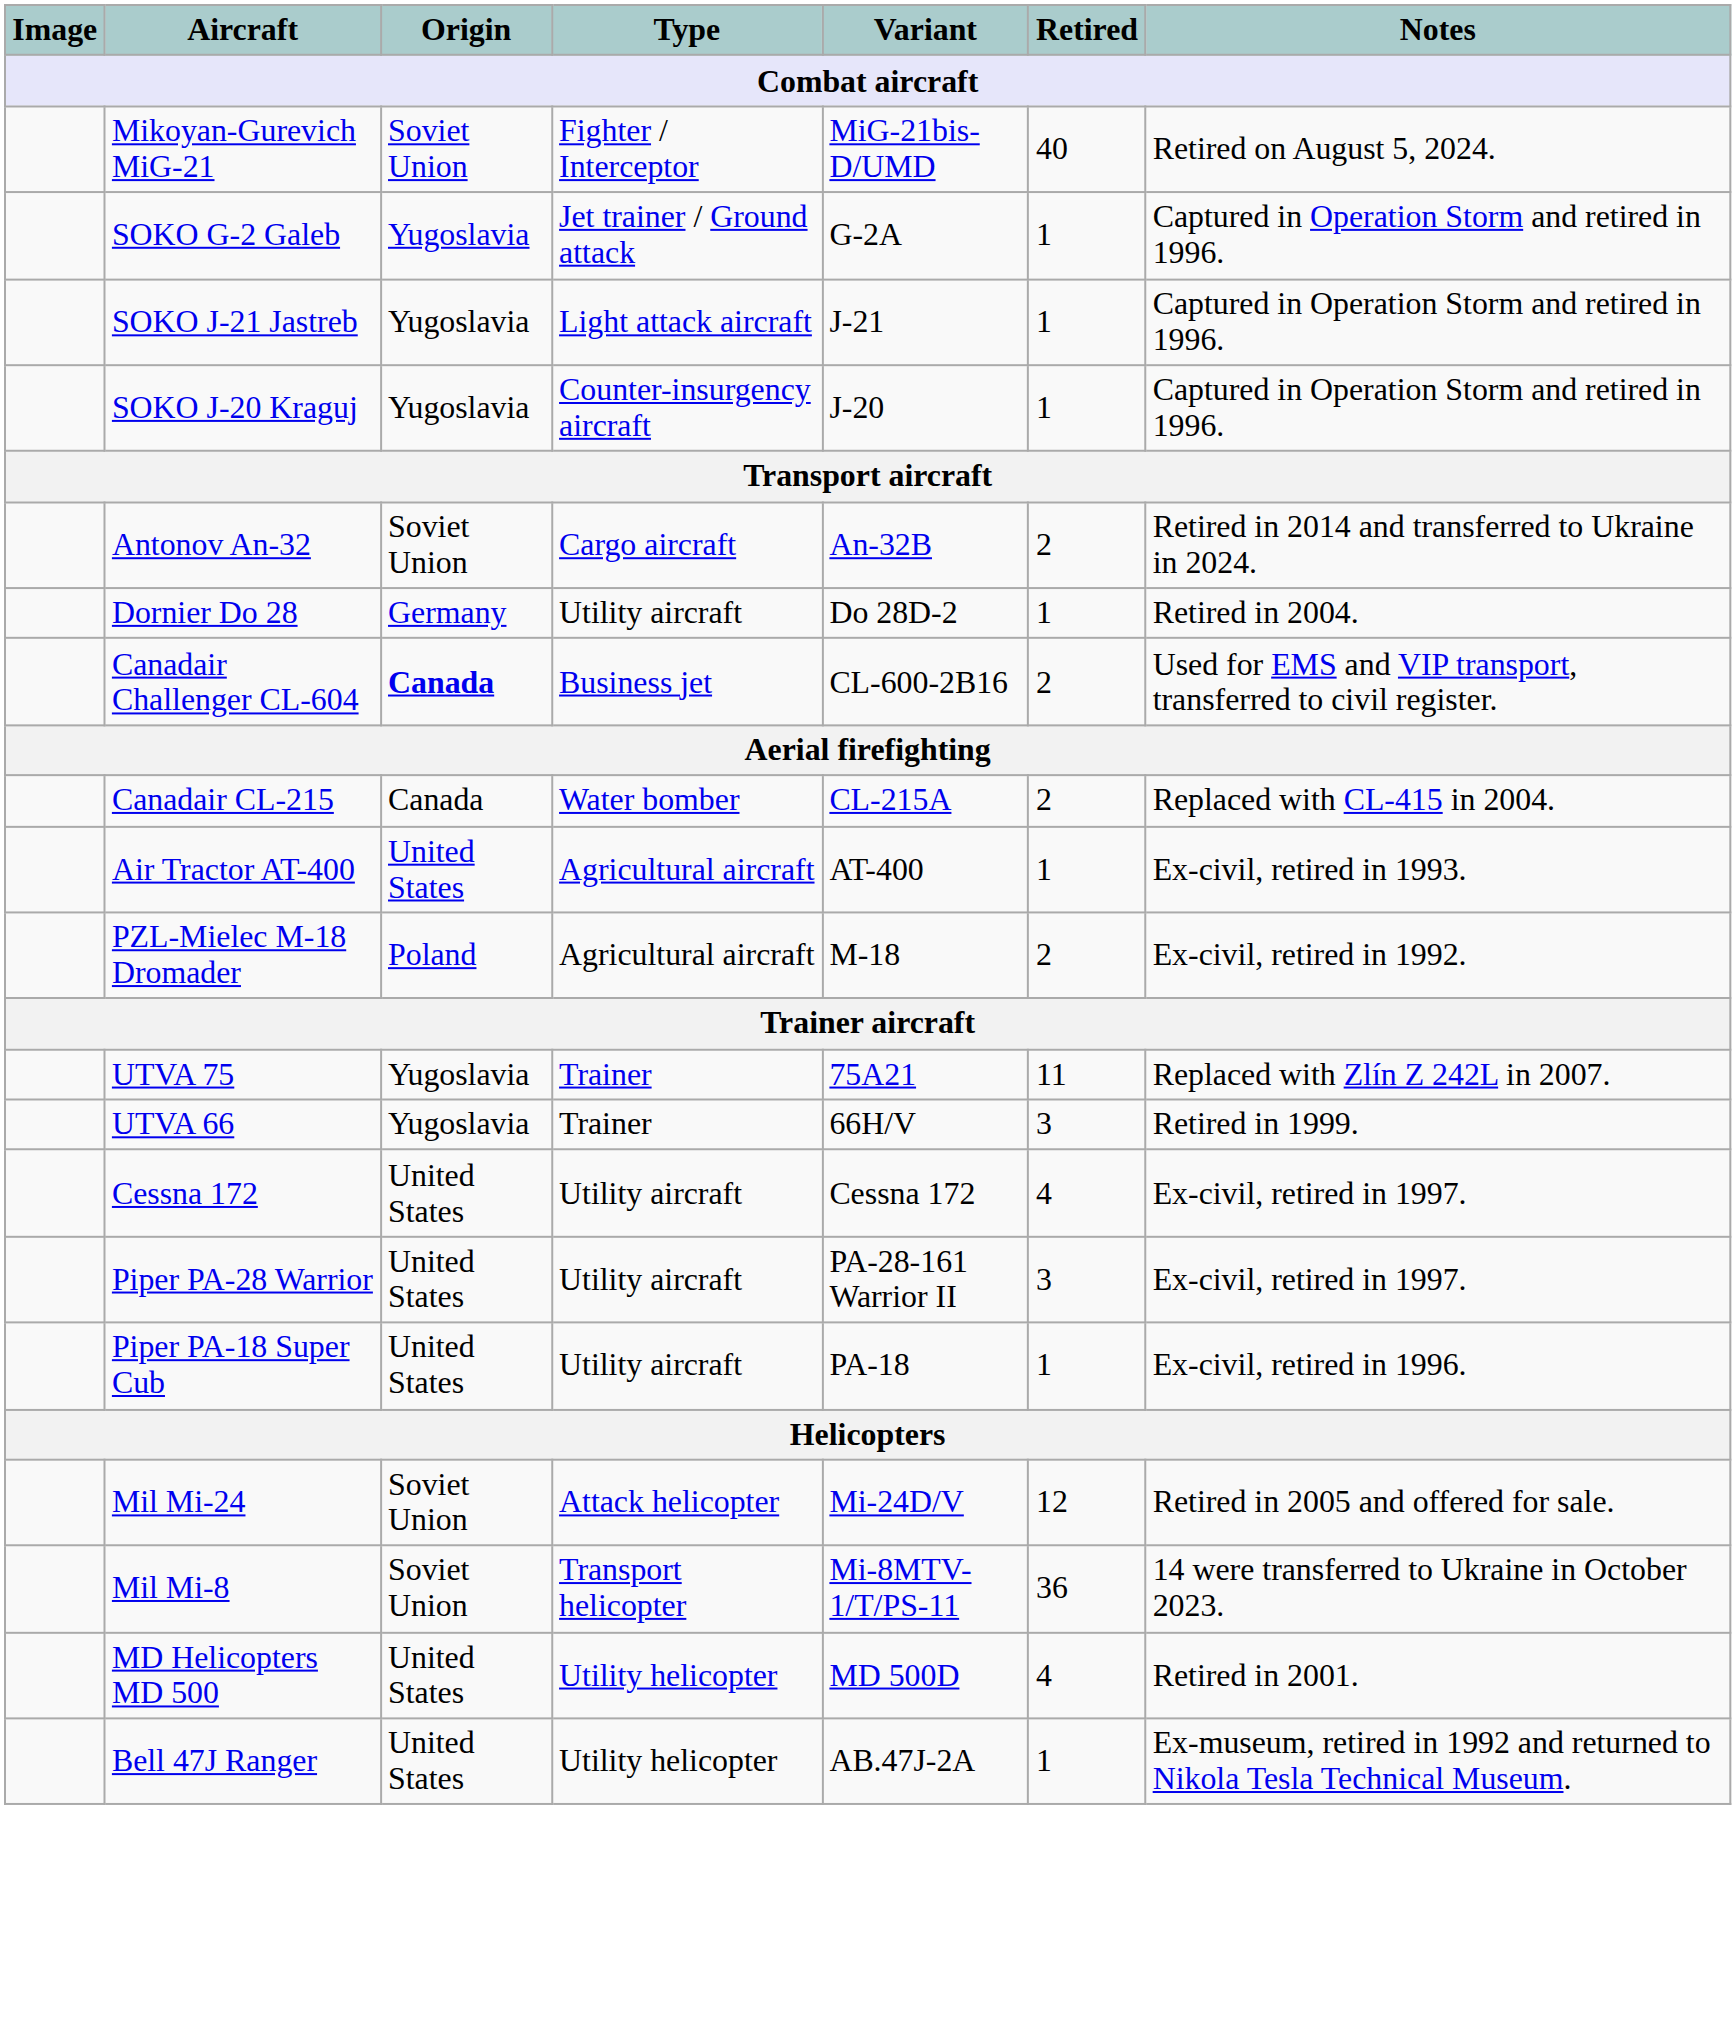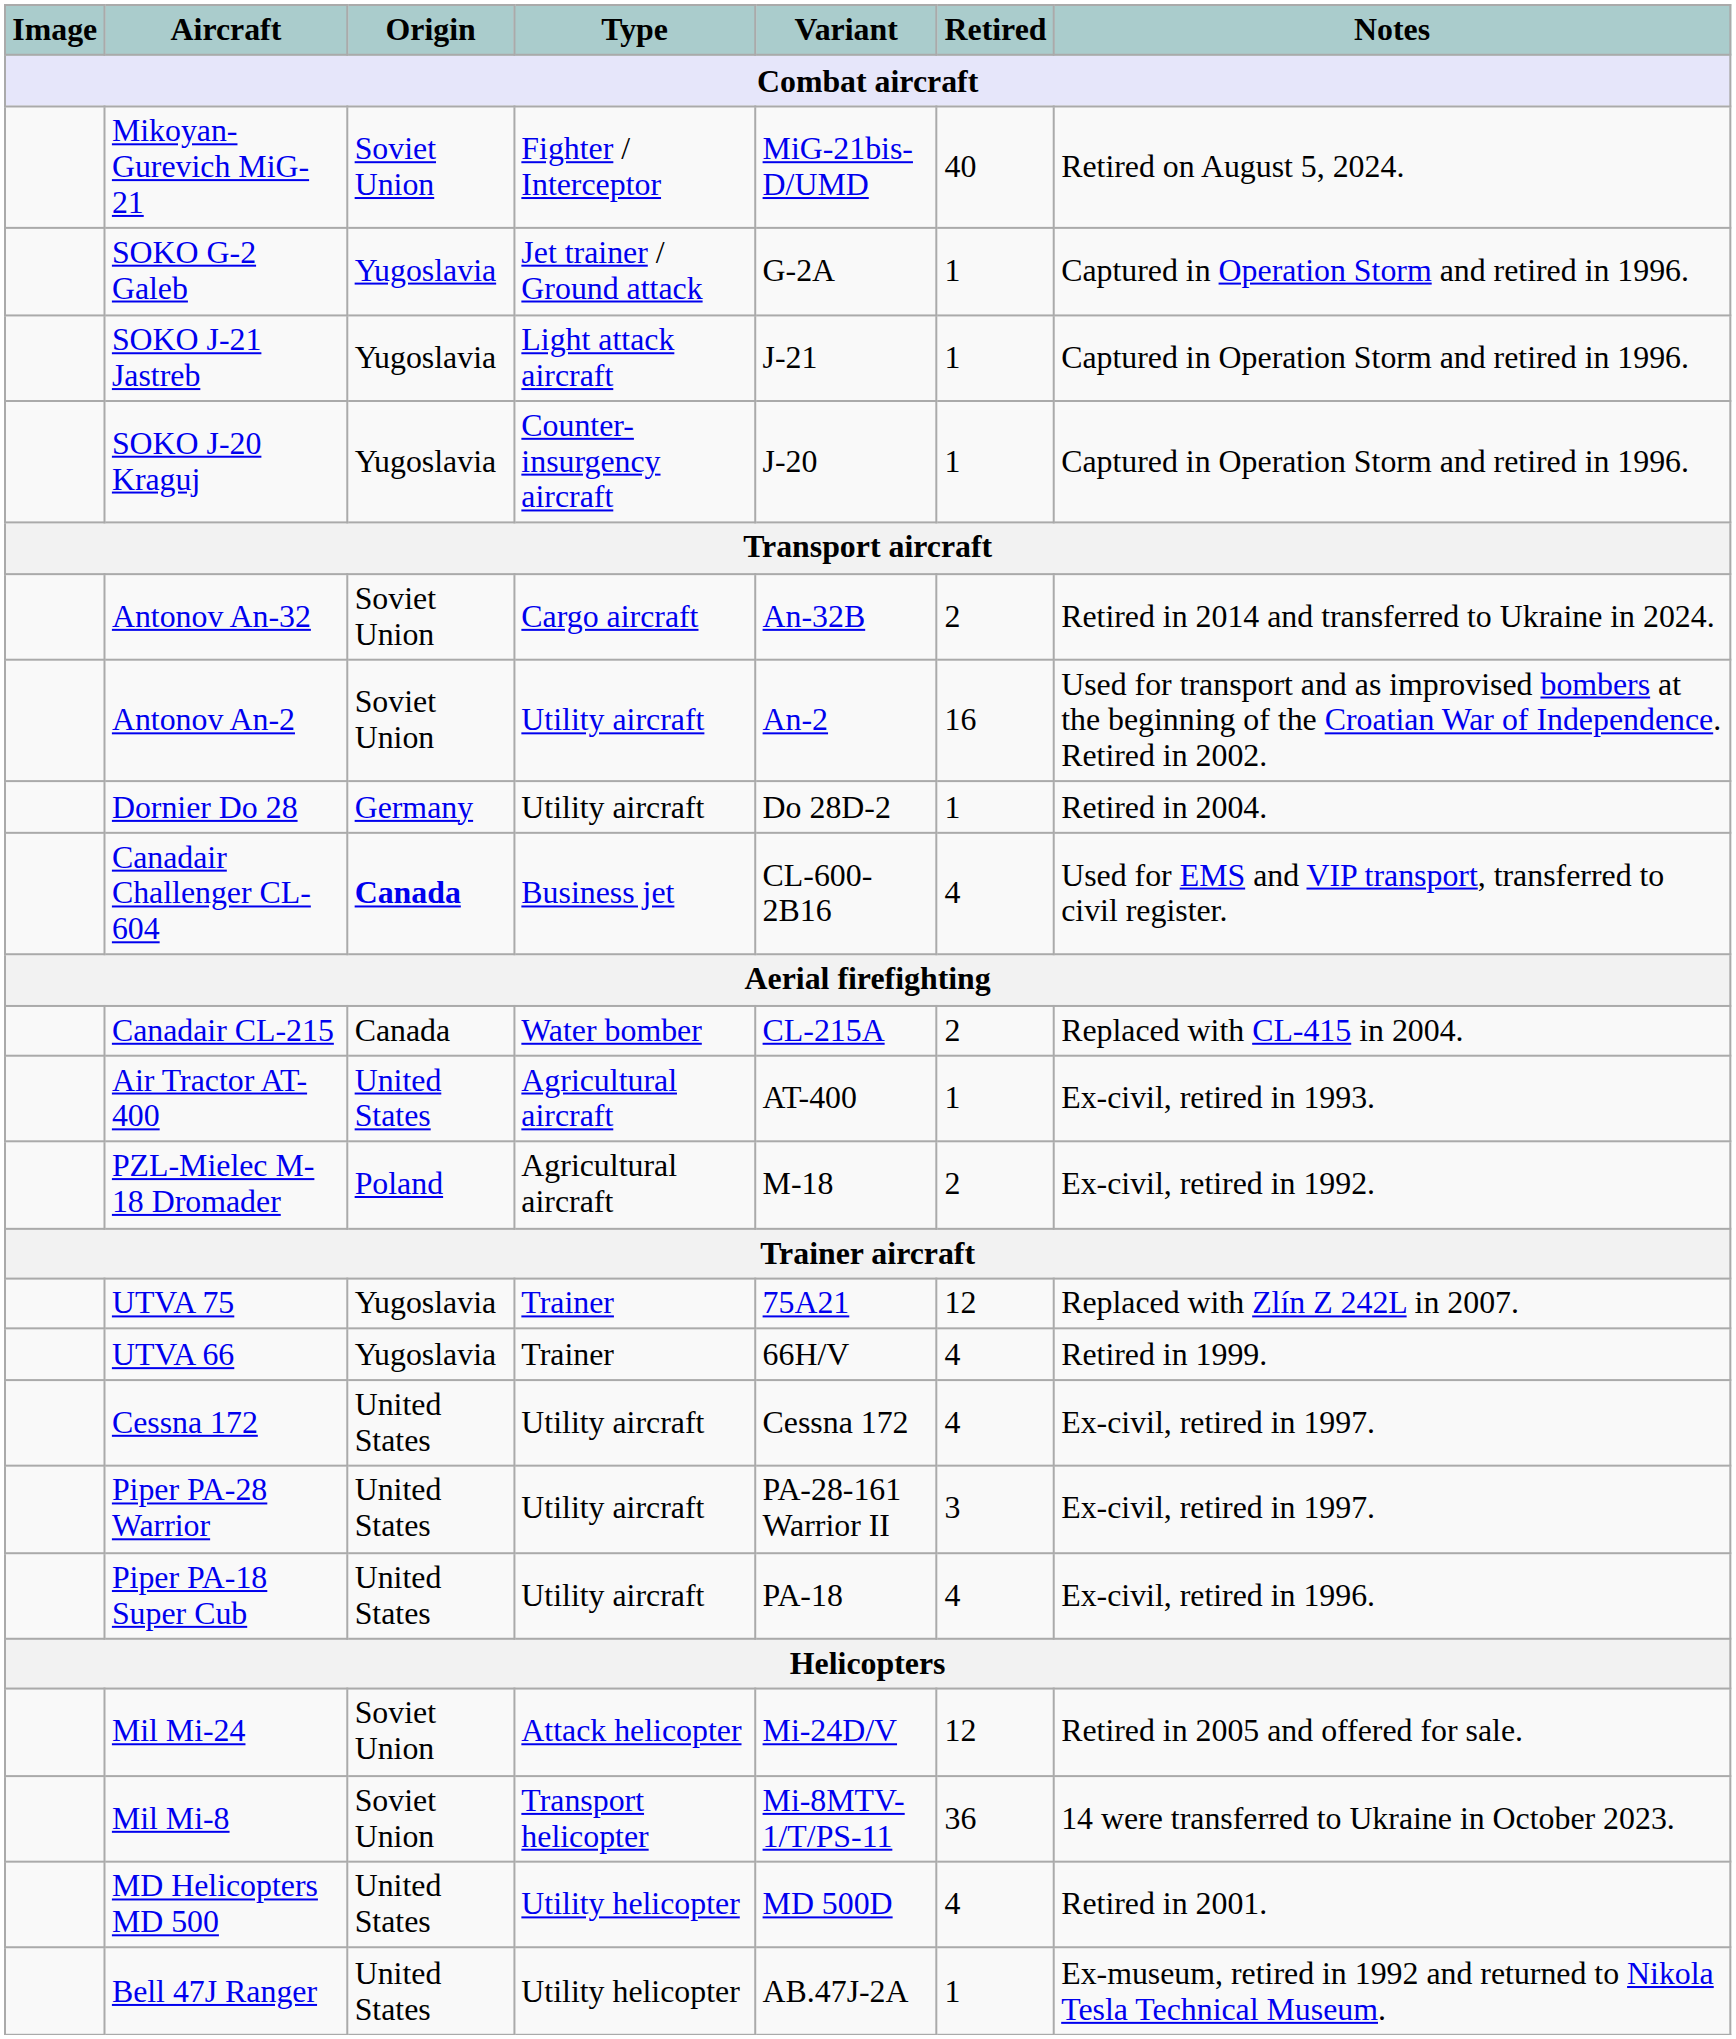+ row: (203, 720)
(1044, 681) 2 -> (952, 892) 4
(1051, 1073) 11 -> (960, 1303) 12
(1044, 1124) 3 -> (952, 1353) 4
(1044, 1365) 1 -> (952, 1594) 4
